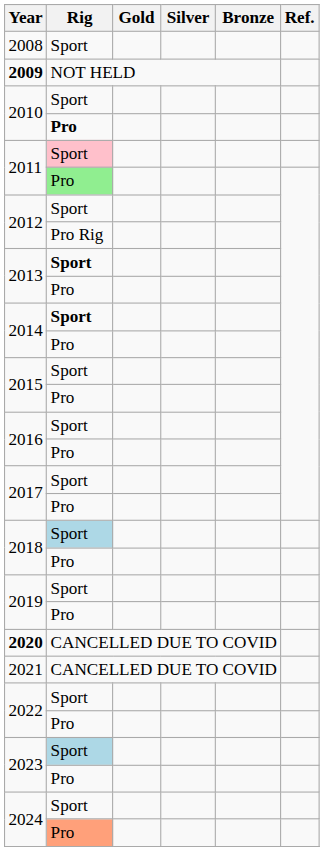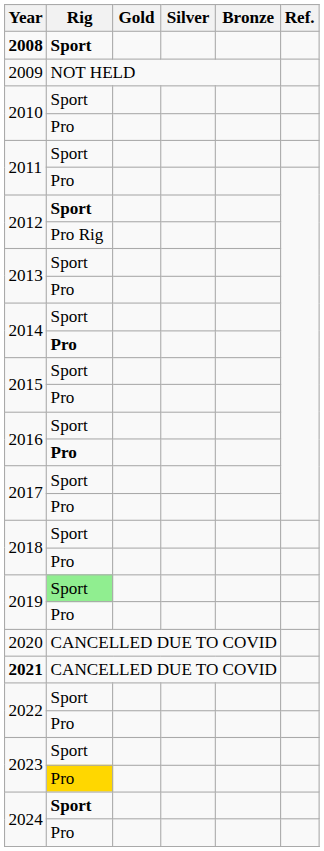(26, 45) normal -> (26, 45) bold
(69, 45) normal -> (71, 45) bold
(26, 72) bold -> (26, 72) normal
(64, 126) bold -> (63, 126) normal
(69, 153) pink background -> (69, 153) no background
(63, 180) lightgreen background -> (63, 180) no background
(69, 208) normal -> (71, 208) bold
(71, 262) bold -> (69, 262) normal
(71, 316) bold -> (69, 316) normal
(63, 343) normal -> (64, 343) bold
(63, 452) normal -> (64, 452) bold
(69, 533) lightblue background -> (69, 533) no background
(69, 588) no background -> (69, 588) lightgreen background
(26, 642) bold -> (26, 642) normal
(26, 669) normal -> (26, 669) bold
(69, 751) lightblue background -> (69, 751) no background
(63, 778) no background -> (63, 778) gold background
(69, 805) normal -> (71, 805) bold
(63, 832) lightsalmon background -> (63, 832) no background
